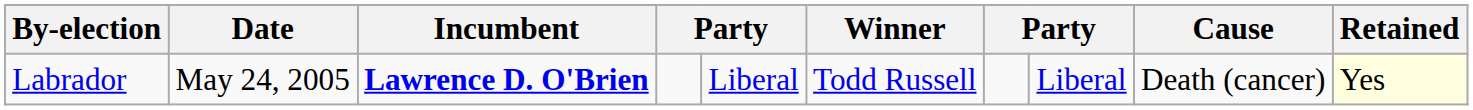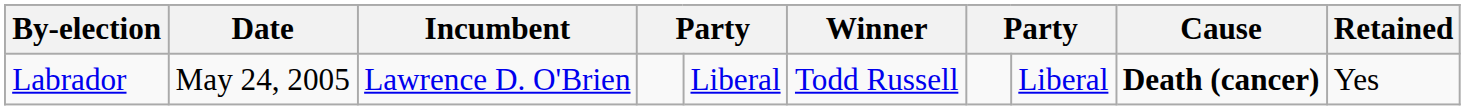(506, 78) bold -> (497, 78) normal
(1233, 78) normal -> (1221, 78) bold
(1362, 78) lightyellow background -> (1357, 78) no background
